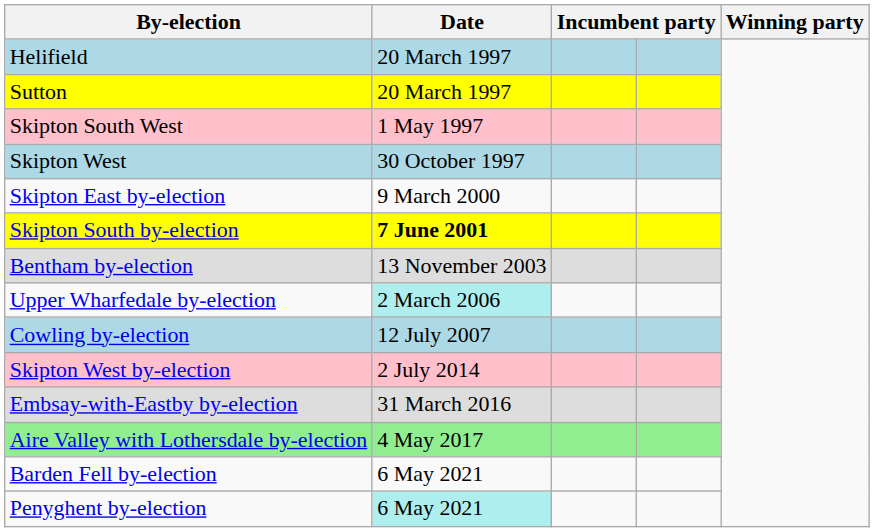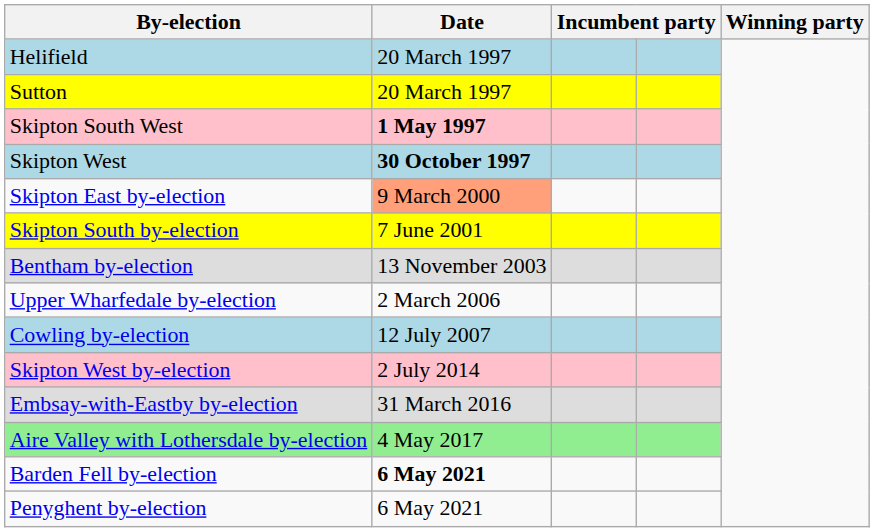(430, 126) normal -> (432, 126) bold
(451, 160) normal -> (454, 160) bold
(439, 195) no background -> (439, 195) lightsalmon background
(433, 230) bold -> (430, 230) normal
(439, 299) paleturquoise background -> (439, 299) no background
(430, 473) normal -> (432, 473) bold
(430, 508) paleturquoise background -> (430, 508) no background
